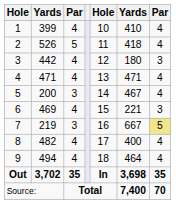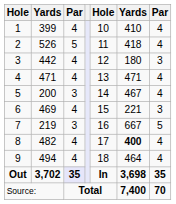(160, 126) khaki background -> (160, 126) no background
(133, 142) normal -> (133, 142) bold
(74, 175) no background -> (74, 175) lavender background
